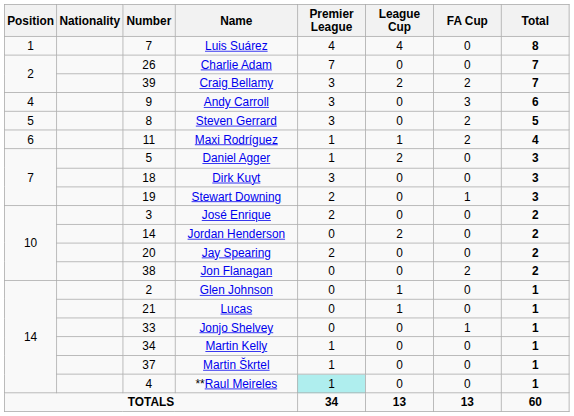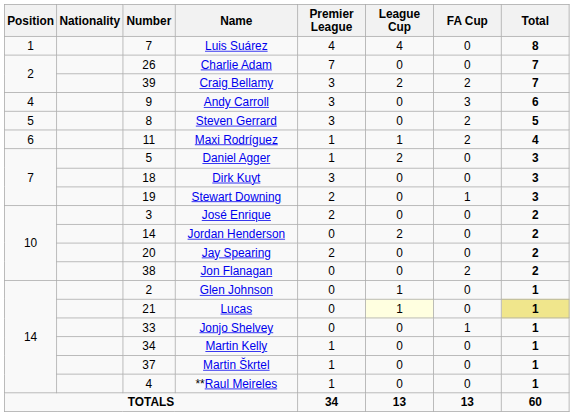(399, 309) no background -> (399, 309) lightyellow background
(535, 309) no background -> (535, 309) khaki background
(332, 384) paleturquoise background -> (332, 384) no background
